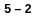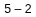(18, 9) bold -> (18, 9) normal
